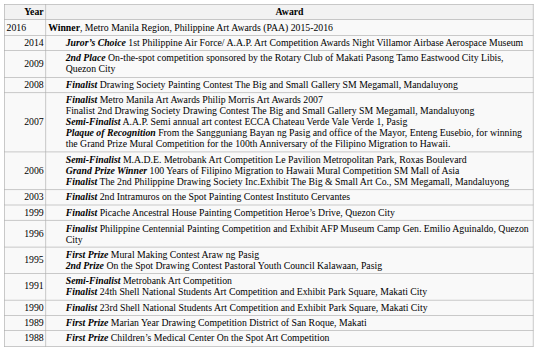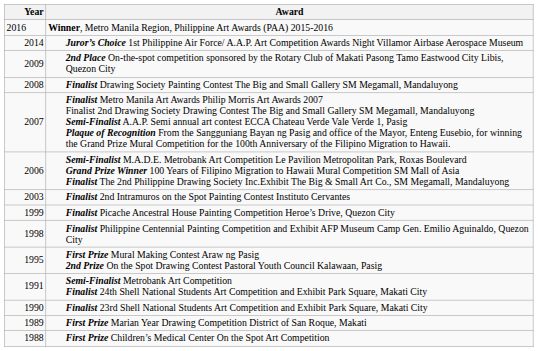(34, 233) 1996 -> (34, 233) 1998
